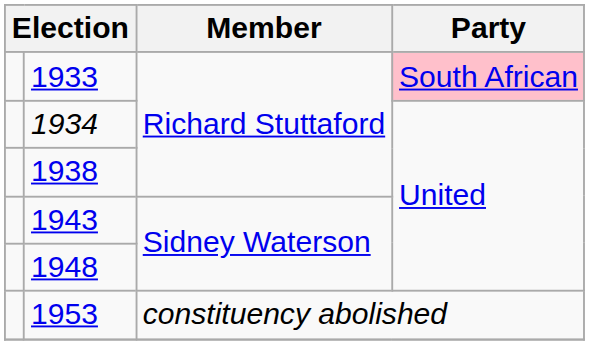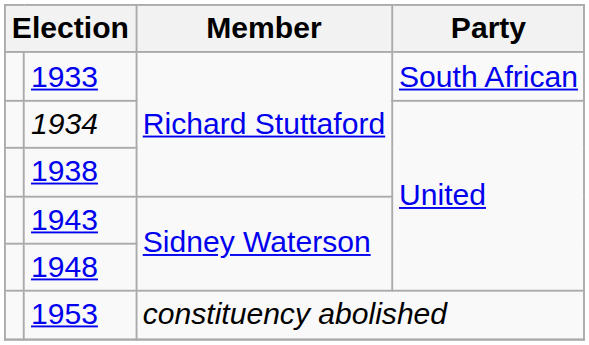(488, 76) pink background -> (488, 76) no background
